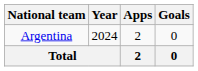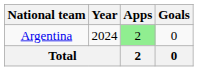(138, 35) no background -> (138, 35) lightgreen background
